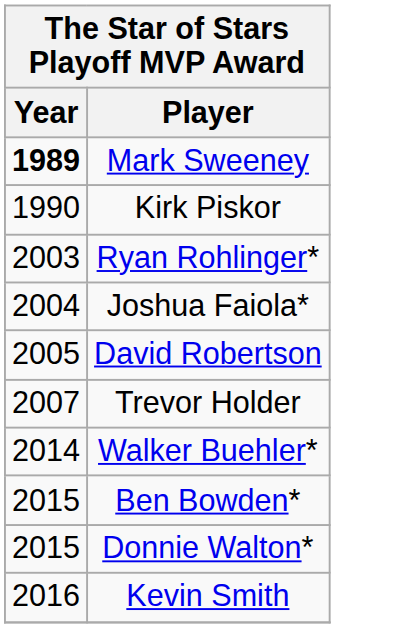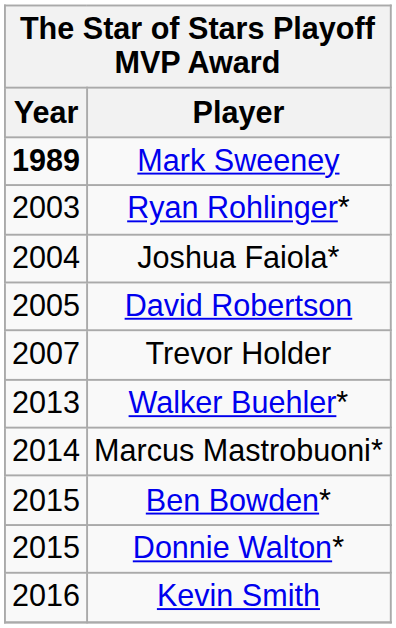- row: (208, 209)
(46, 451) 2014 -> (46, 402) 2013
+ row: (238, 451)
